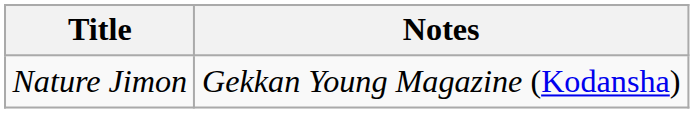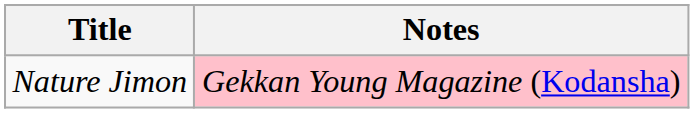(441, 81) no background -> (441, 81) pink background
